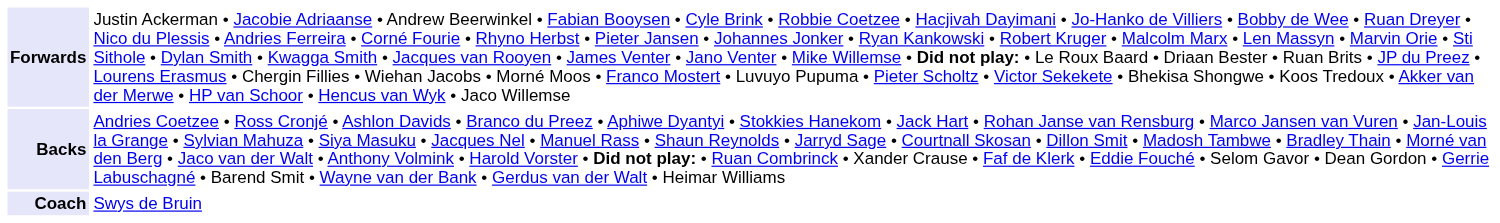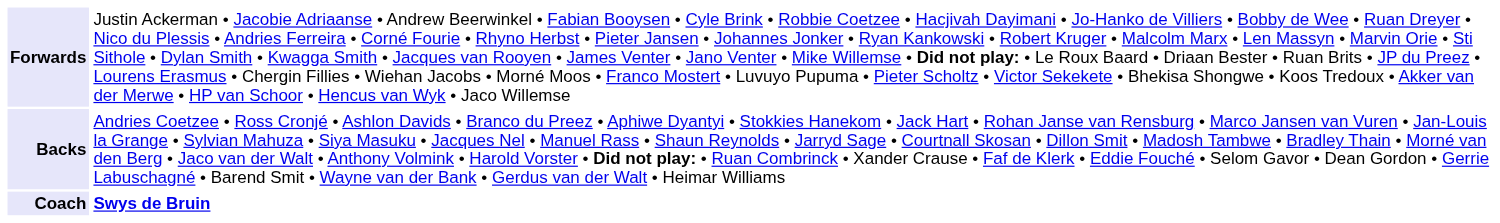(148, 203) normal -> (152, 203) bold
